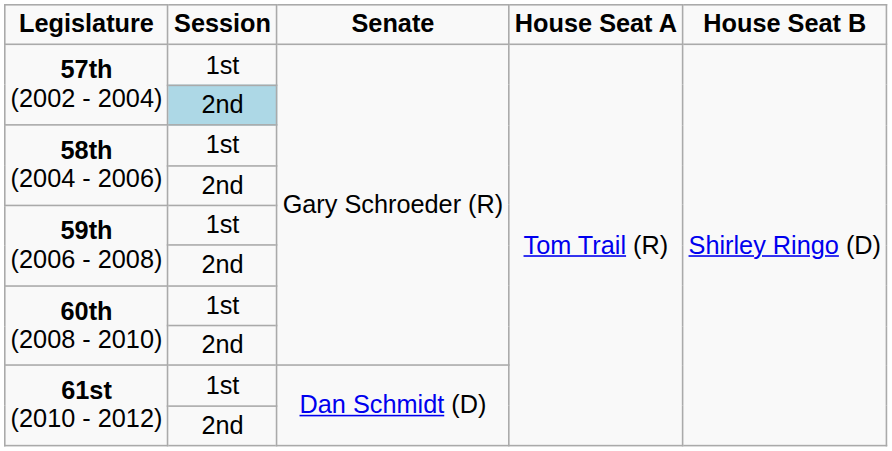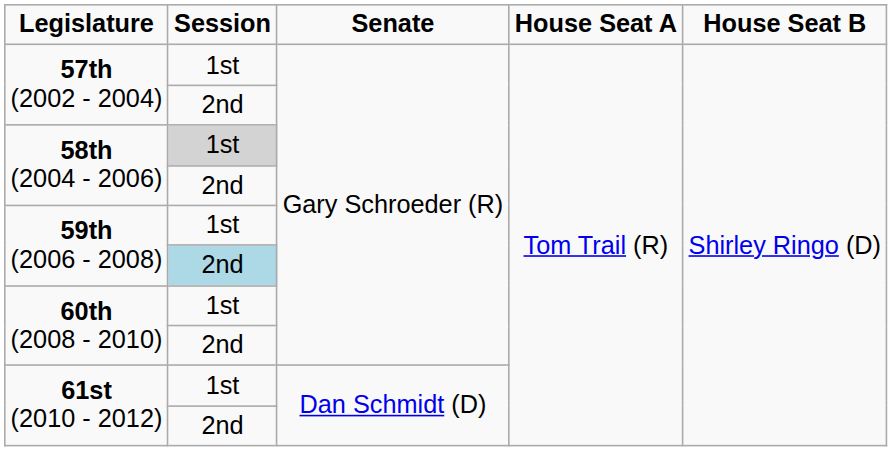(223, 104) lightblue background -> (223, 104) no background
(223, 144) no background -> (223, 144) lightgrey background
(223, 265) no background -> (223, 265) lightblue background
